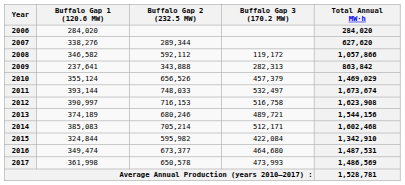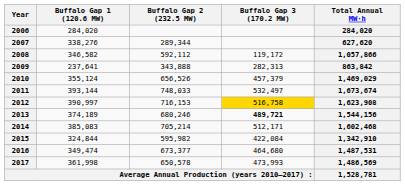(268, 102) no background -> (268, 102) gold background
(268, 114) normal -> (268, 114) bold
